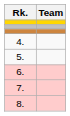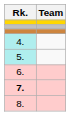(20, 42) no background -> (20, 42) paleturquoise background
(20, 57) no background -> (20, 57) paleturquoise background
(20, 88) normal -> (20, 88) bold
